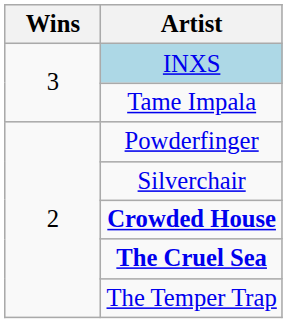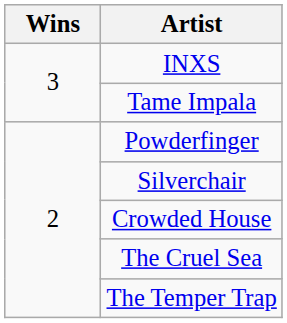(192, 63) lightblue background -> (192, 63) no background
(192, 219) bold -> (192, 219) normal
(192, 258) bold -> (192, 258) normal
